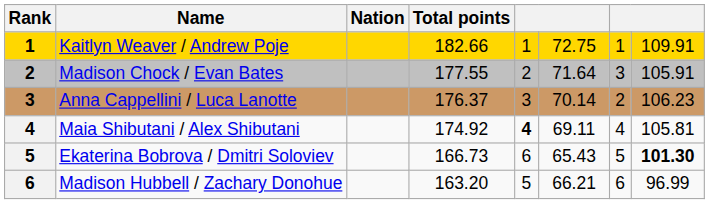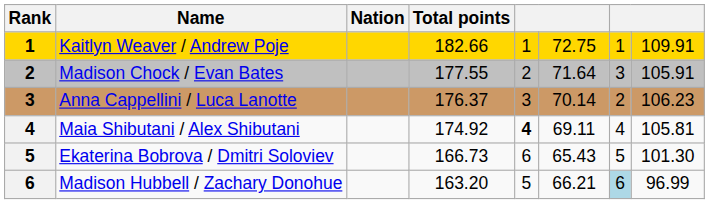(668, 156) bold -> (668, 156) normal
(620, 184) no background -> (620, 184) lightblue background
